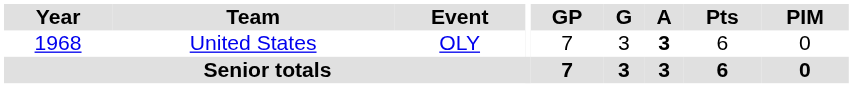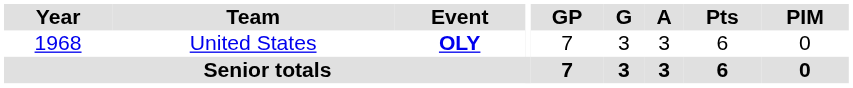(460, 43) normal -> (460, 43) bold
(664, 43) bold -> (664, 43) normal
